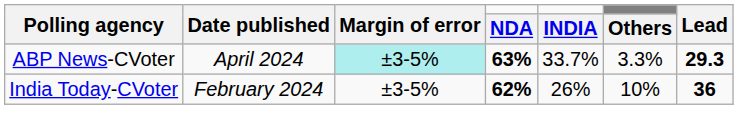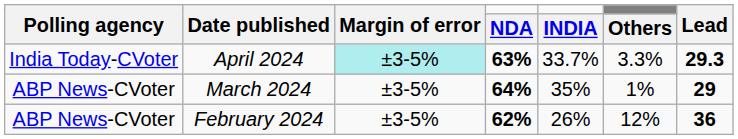(94, 59) ABP News-CVoter -> (94, 59) India Today-CVoter
+ row: (259, 89)
(94, 89) India Today-CVoter -> (94, 119) ABP News-CVoter
(640, 89) 10% -> (640, 119) 12%
